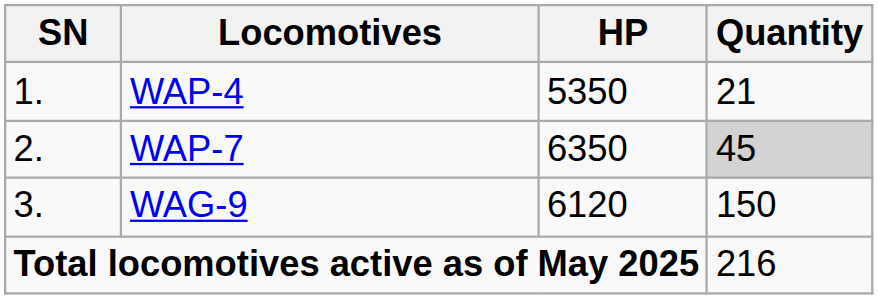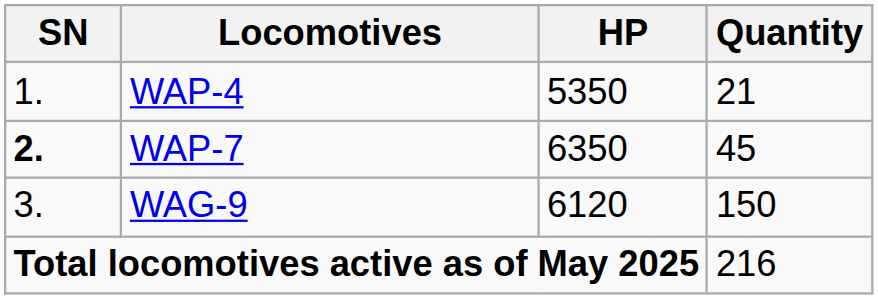(29, 148) normal -> (29, 148) bold
(736, 148) lightgrey background -> (736, 148) no background
